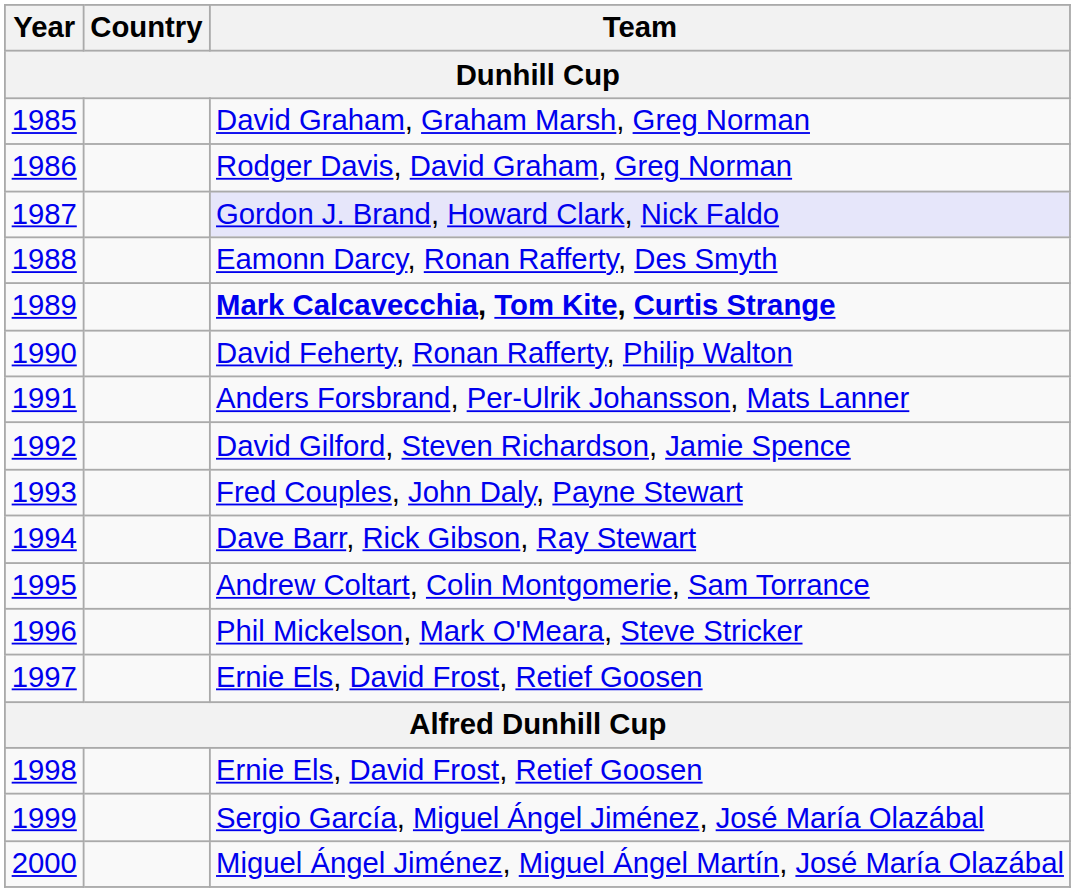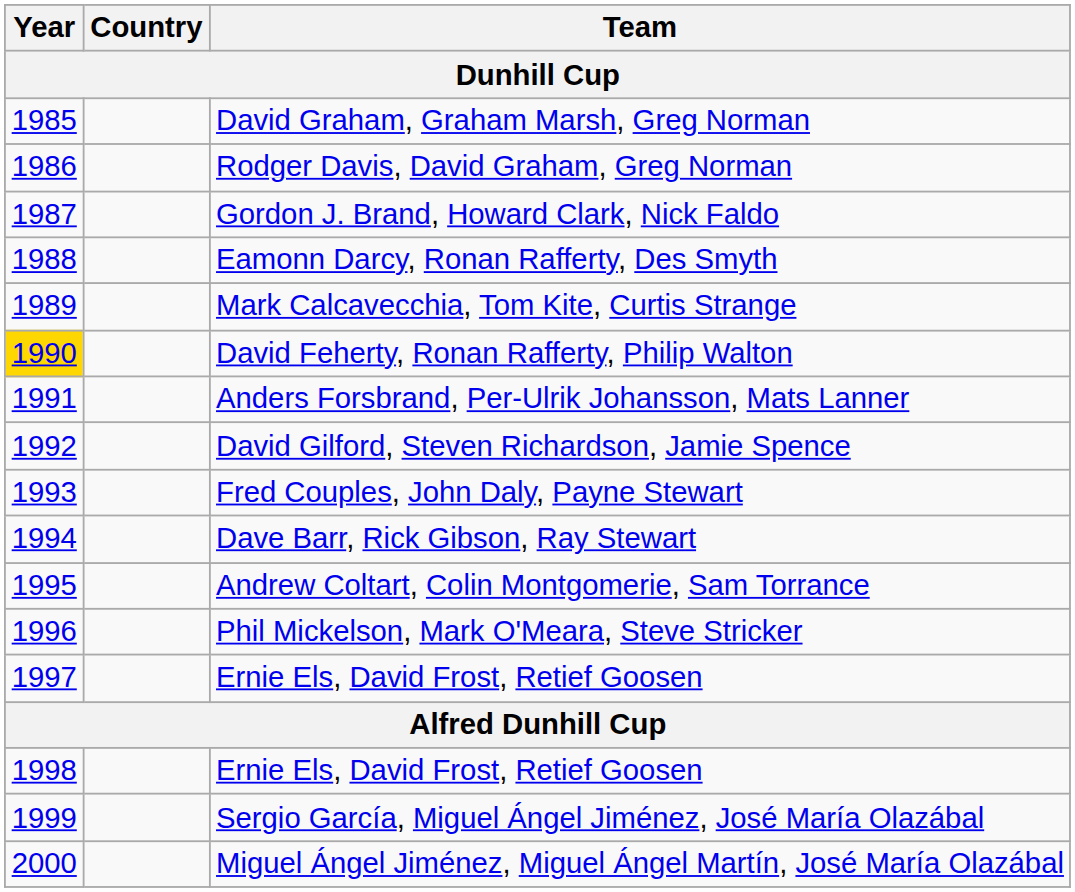(498, 213) lavender background -> (498, 213) no background
(526, 306) bold -> (506, 306) normal
(44, 352) no background -> (44, 352) gold background
